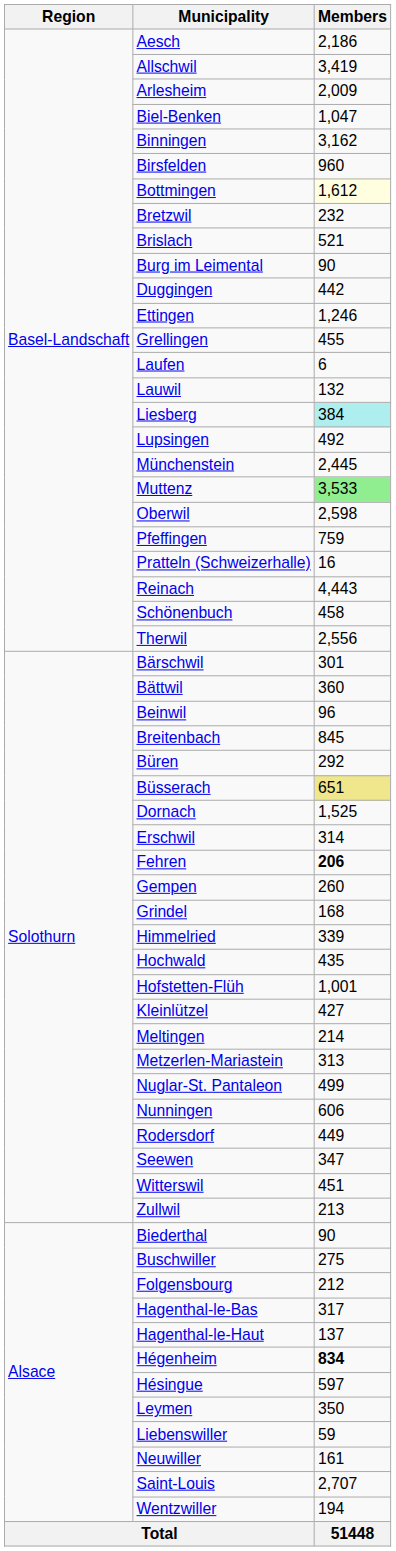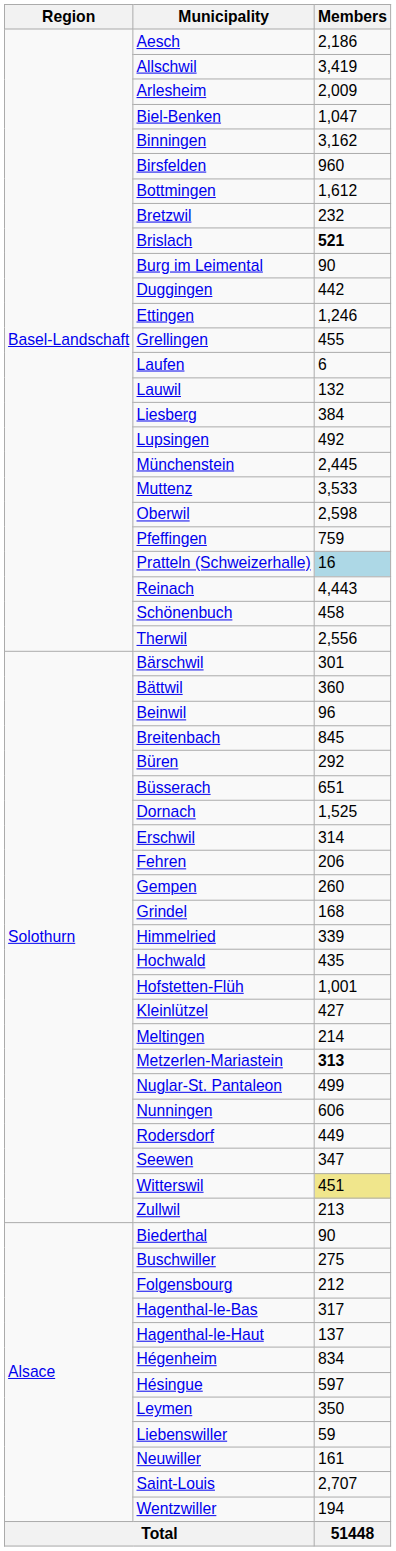(338, 191) lightyellow background -> (338, 191) no background
(331, 240) normal -> (331, 240) bold
(331, 414) paleturquoise background -> (331, 414) no background
(338, 489) lightgreen background -> (338, 489) no background
(327, 564) no background -> (327, 564) lightblue background
(331, 787) khaki background -> (331, 787) no background
(331, 862) bold -> (331, 862) normal
(331, 1061) normal -> (331, 1061) bold
(331, 1185) no background -> (331, 1185) khaki background
(331, 1359) bold -> (331, 1359) normal
